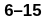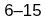(23, 10) bold -> (23, 10) normal
